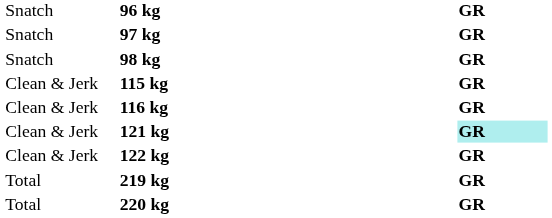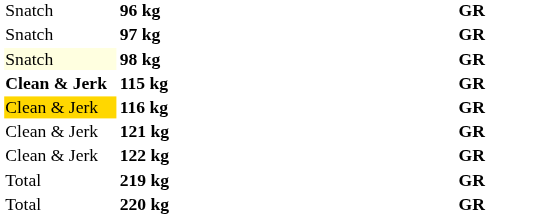(29, 58) no background -> (29, 58) lightyellow background
(52, 83) normal -> (56, 83) bold
(52, 107) no background -> (52, 107) gold background
(472, 131) paleturquoise background -> (472, 131) no background
